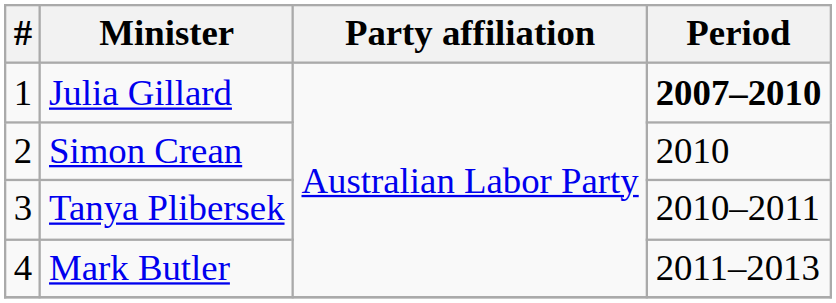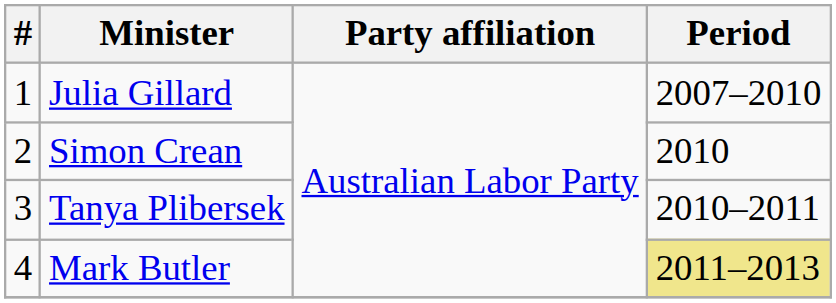(738, 92) bold -> (738, 92) normal
(738, 267) no background -> (738, 267) khaki background
